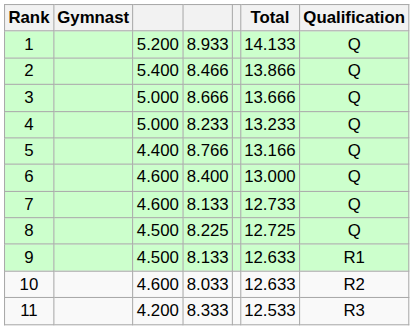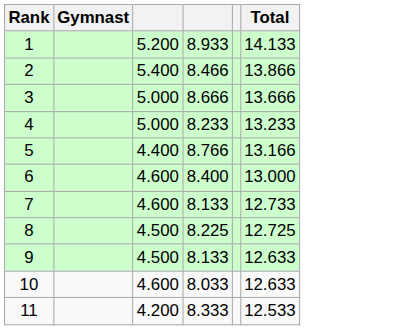- column: (354, 17)
